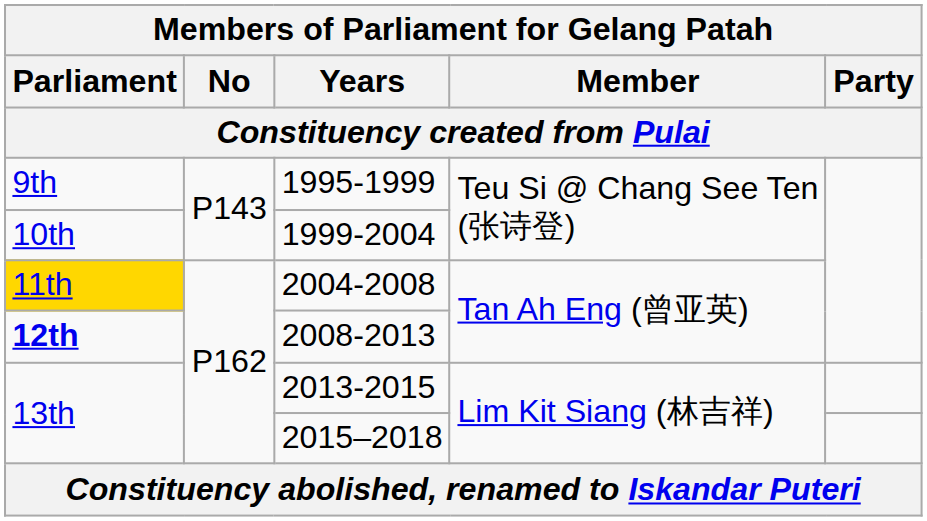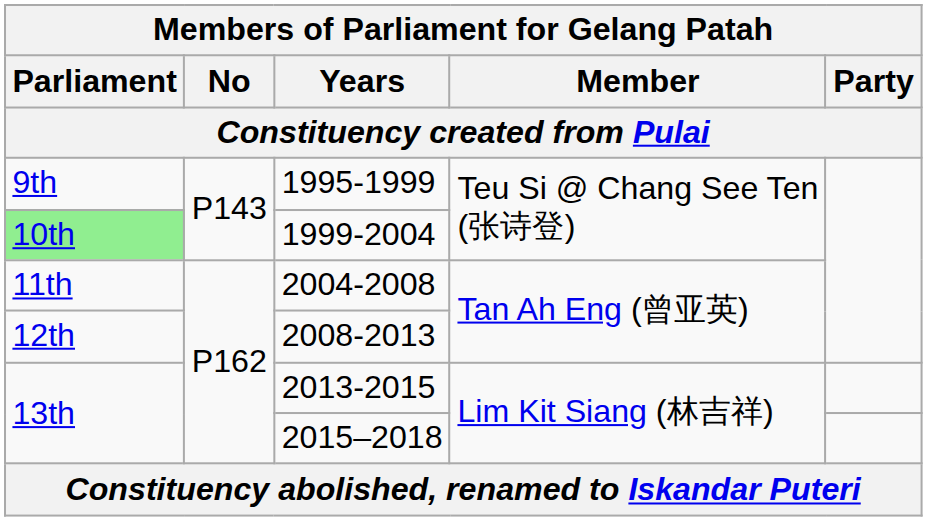(44, 234) no background -> (44, 234) lightgreen background
(43, 285) gold background -> (43, 285) no background
(45, 336) bold -> (44, 336) normal
